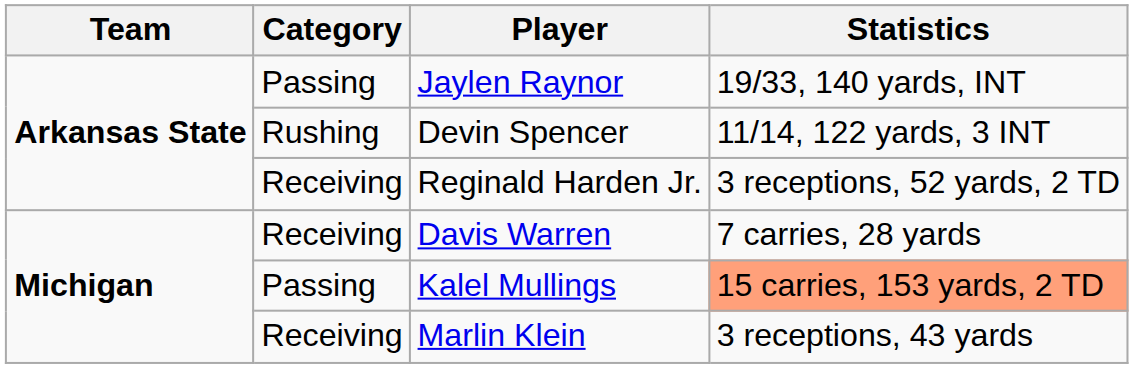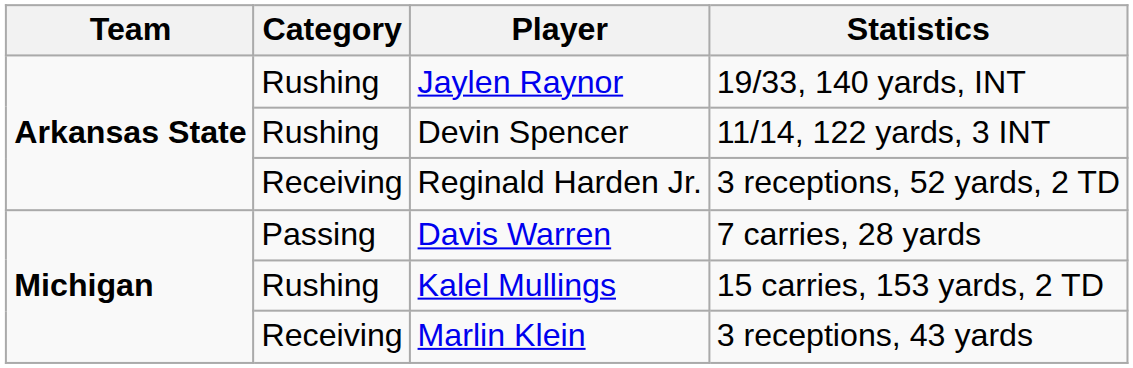(319, 81) Passing -> (321, 81) Rushing
(332, 234) Receiving -> (319, 234) Passing
(319, 285) Passing -> (321, 285) Rushing
(910, 285) lightsalmon background -> (910, 285) no background
